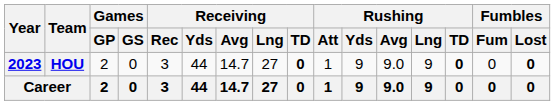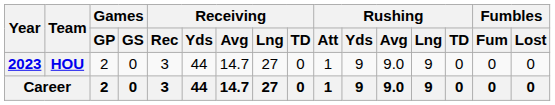(301, 64) bold -> (301, 64) normal
(459, 64) bold -> (459, 64) normal
(531, 64) bold -> (531, 64) normal
